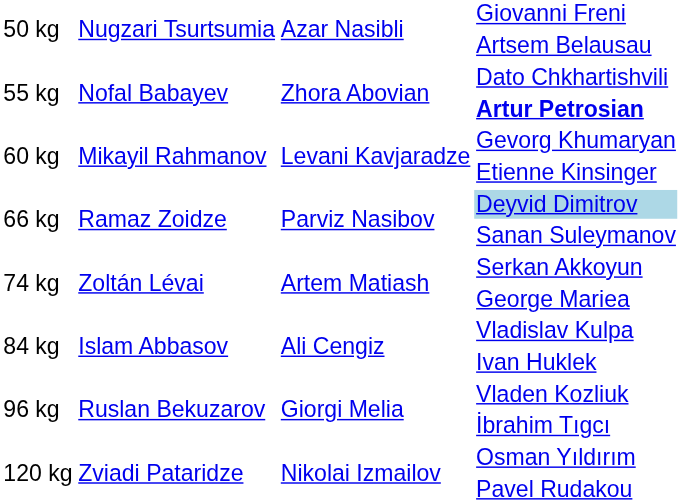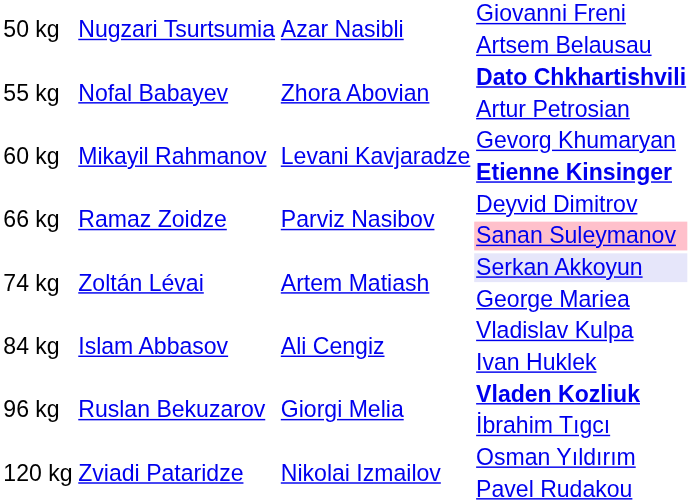(572, 77) normal -> (581, 77) bold
(560, 109) bold -> (553, 109) normal
(566, 172) normal -> (574, 172) bold
(557, 204) lightblue background -> (557, 204) no background
(576, 235) no background -> (576, 235) pink background
(559, 267) no background -> (559, 267) lavender background
(552, 394) normal -> (558, 394) bold
